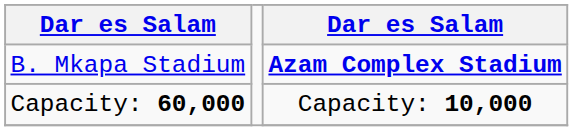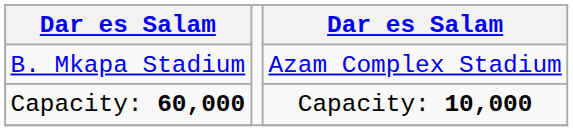(415, 65) bold -> (415, 65) normal
